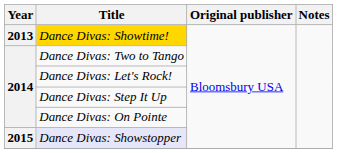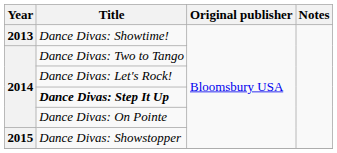(104, 35) gold background -> (104, 35) no background
(103, 96) normal -> (104, 96) bold
(110, 138) lavender background -> (110, 138) no background
